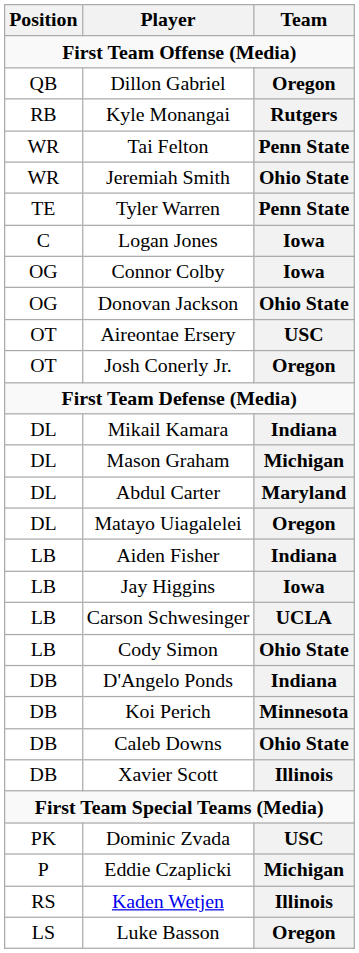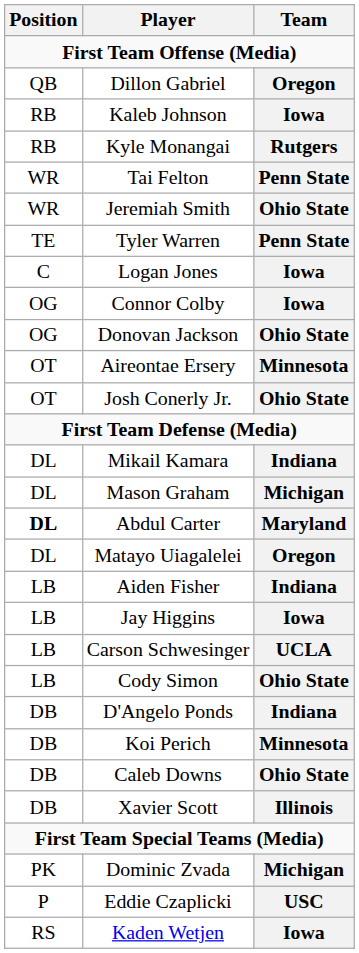+ row: (168, 114)
(304, 334) USC -> (304, 366) Minnesota
(304, 366) Oregon -> (304, 397) Ohio State
(43, 492) normal -> (43, 523) bold
(304, 838) USC -> (304, 869) Michigan
(304, 869) Michigan -> (304, 901) USC
(304, 901) Illinois -> (304, 932) Iowa
- row: (168, 932)
